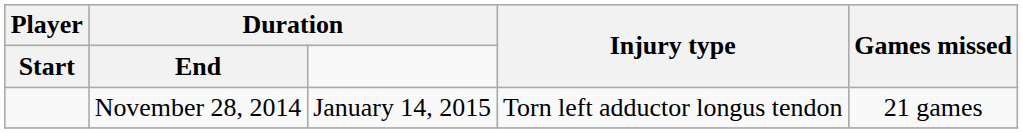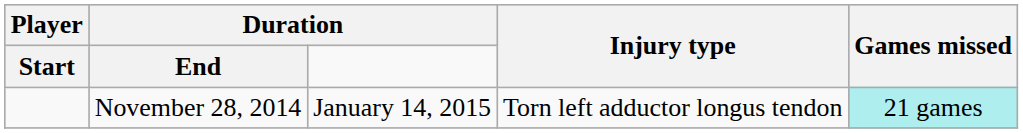(933, 107) no background -> (933, 107) paleturquoise background
